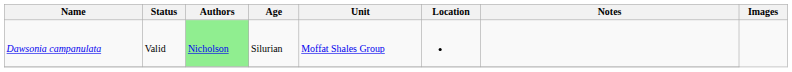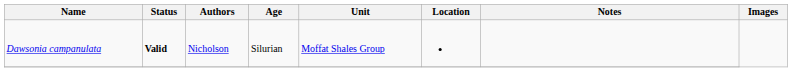(155, 49) normal -> (156, 49) bold
(208, 49) lightgreen background -> (208, 49) no background
